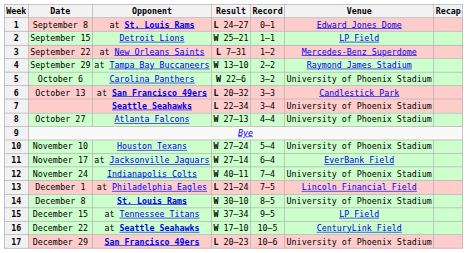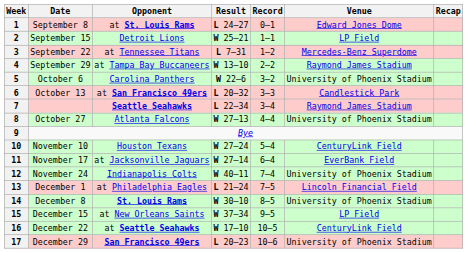(152, 52) at New Orleans Saints -> (152, 52) at Tennessee Titans
(359, 106) University of Phoenix Stadium -> (359, 106) Raymond James Stadium
(359, 147) University of Phoenix Stadium -> (359, 147) CenturyLink Field
(152, 214) at Tennessee Titans -> (152, 214) at New Orleans Saints
